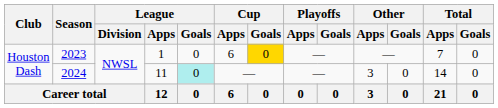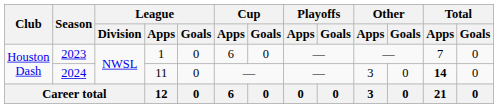(266, 53) gold background -> (266, 53) no background
(196, 73) paleturquoise background -> (196, 73) no background
(440, 73) normal -> (440, 73) bold
